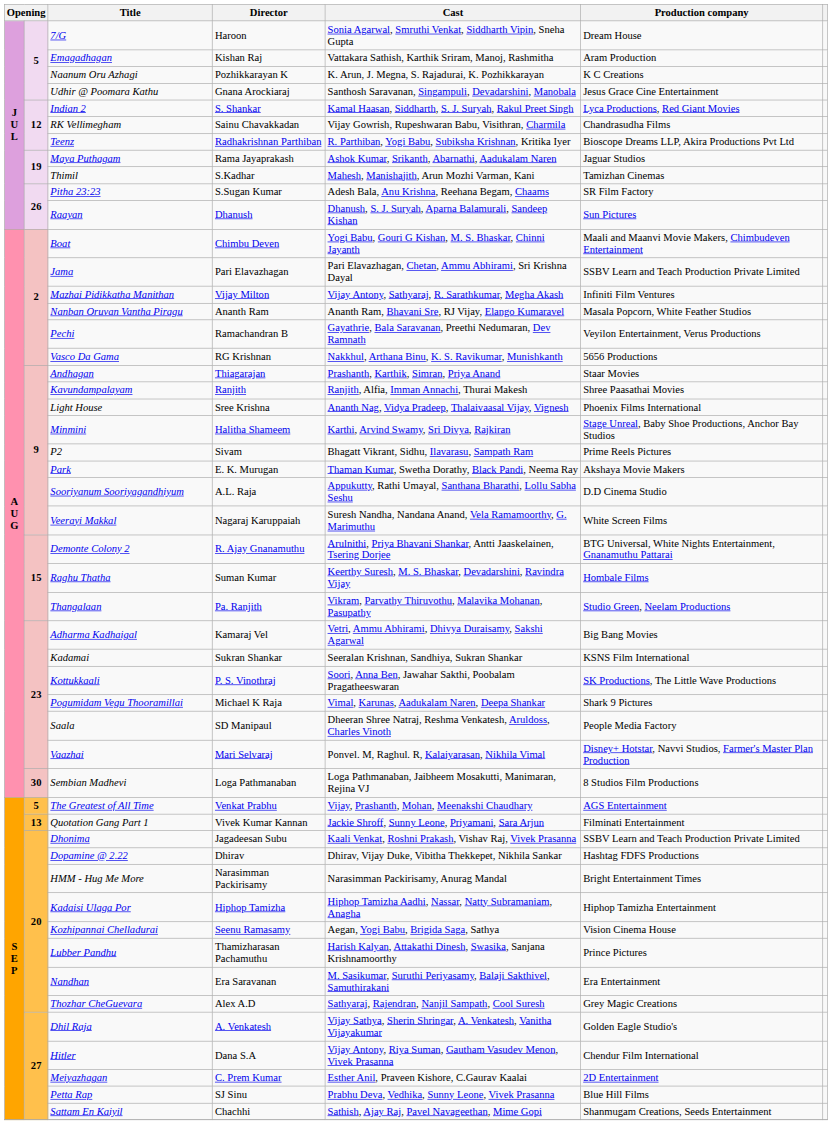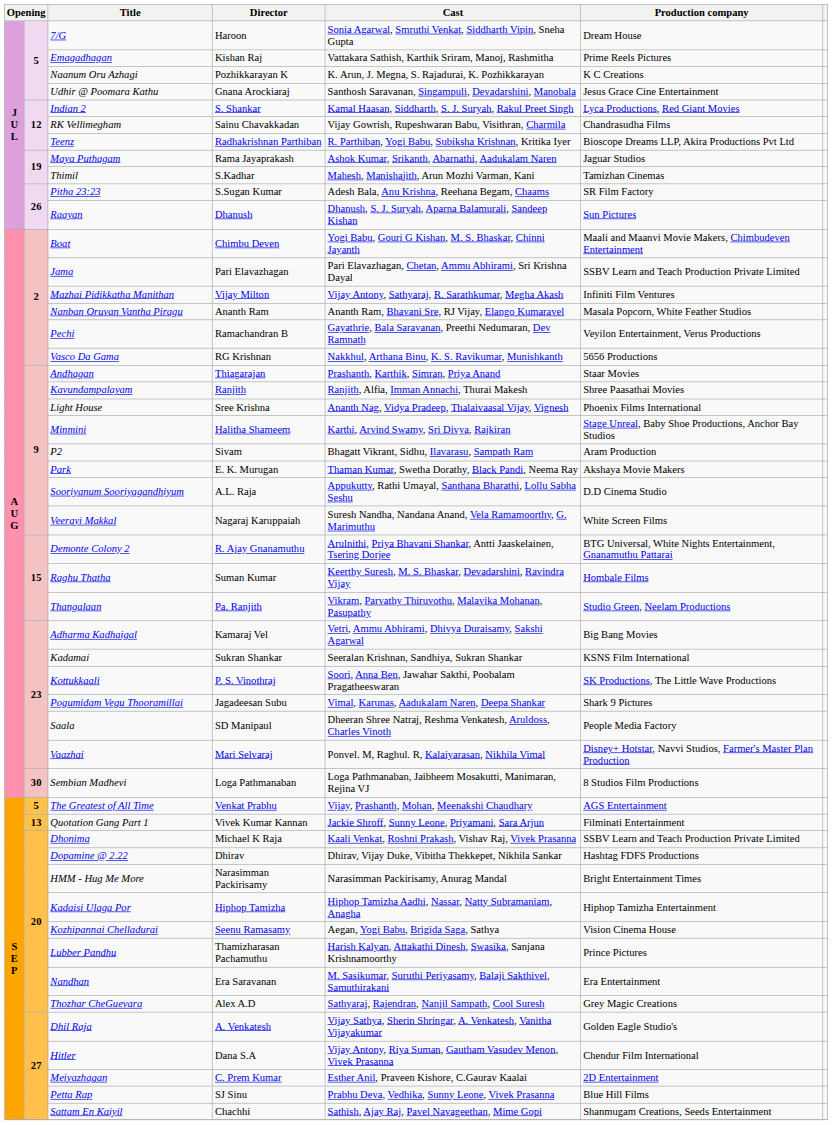(620, 58) Aram Production -> (627, 58) Prime Reels Pictures
(627, 452) Prime Reels Pictures -> (620, 452) Aram Production
(248, 703) Michael K Raja -> (251, 703) Jagadeesan Subu
(251, 839) Jagadeesan Subu -> (248, 839) Michael K Raja
